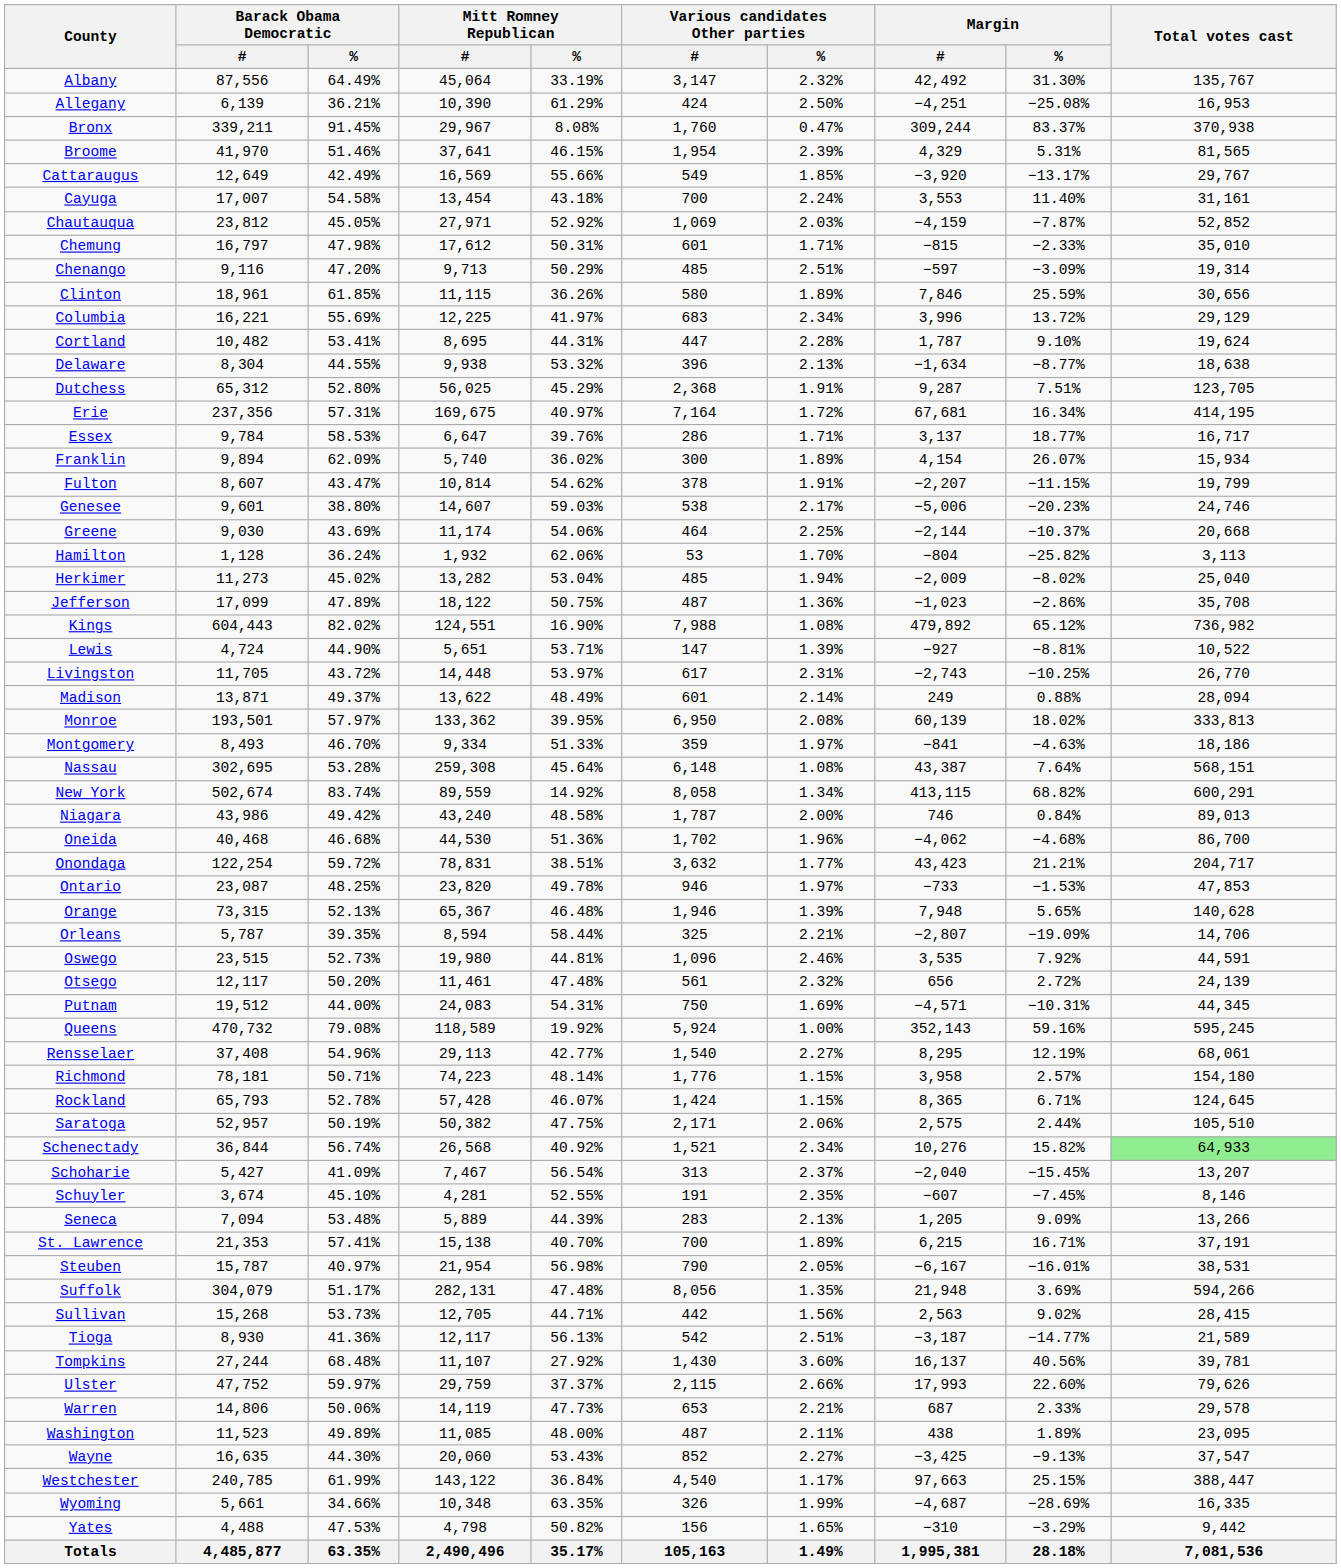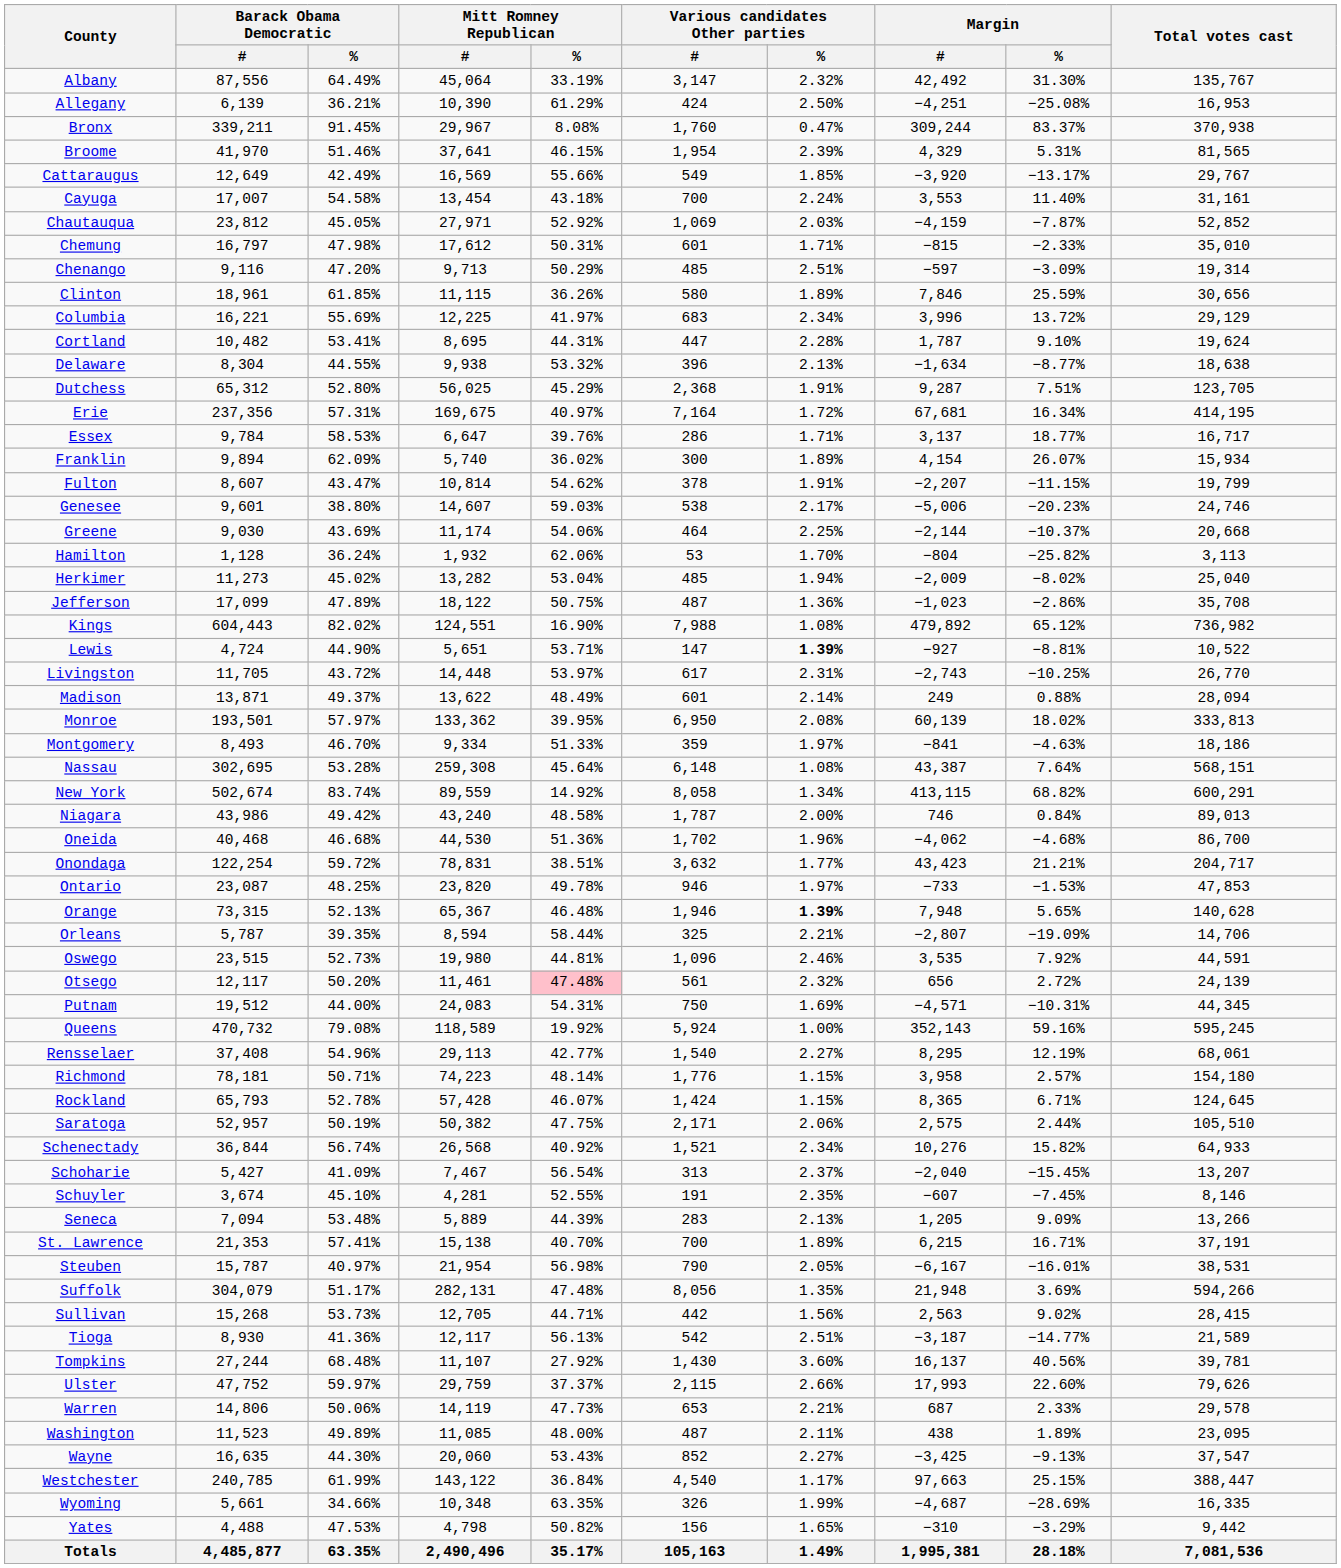(821, 650) normal -> (821, 650) bold
(821, 911) normal -> (821, 911) bold
(577, 982) no background -> (577, 982) pink background
(1224, 1149) lightgreen background -> (1224, 1149) no background
